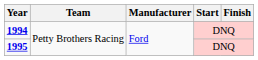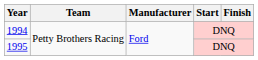(17, 30) bold -> (17, 30) normal
(17, 47) bold -> (17, 47) normal
